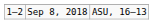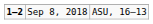(15, 12) normal -> (15, 12) bold
